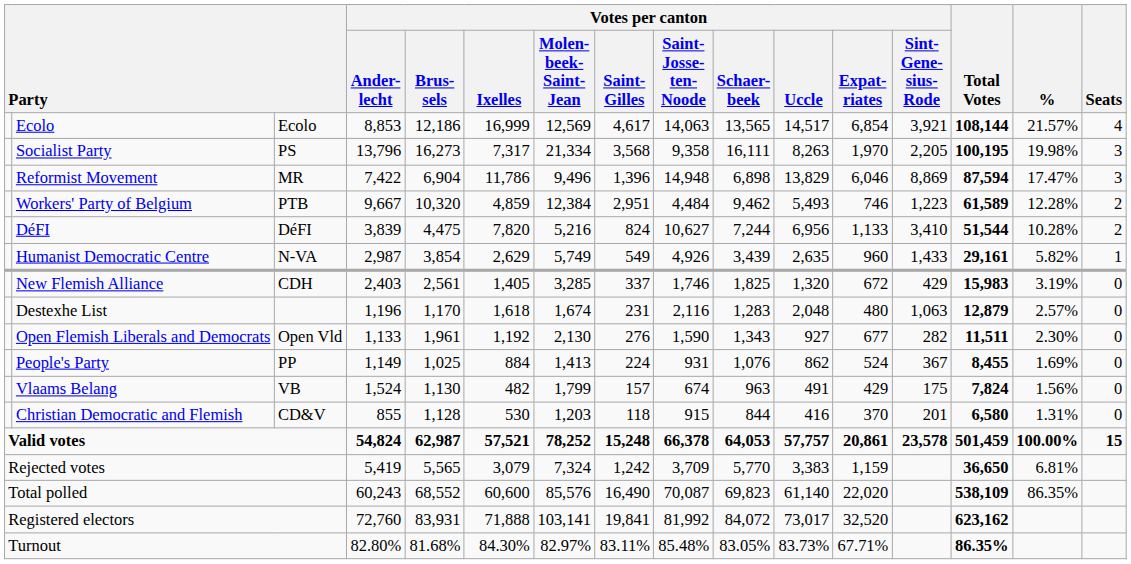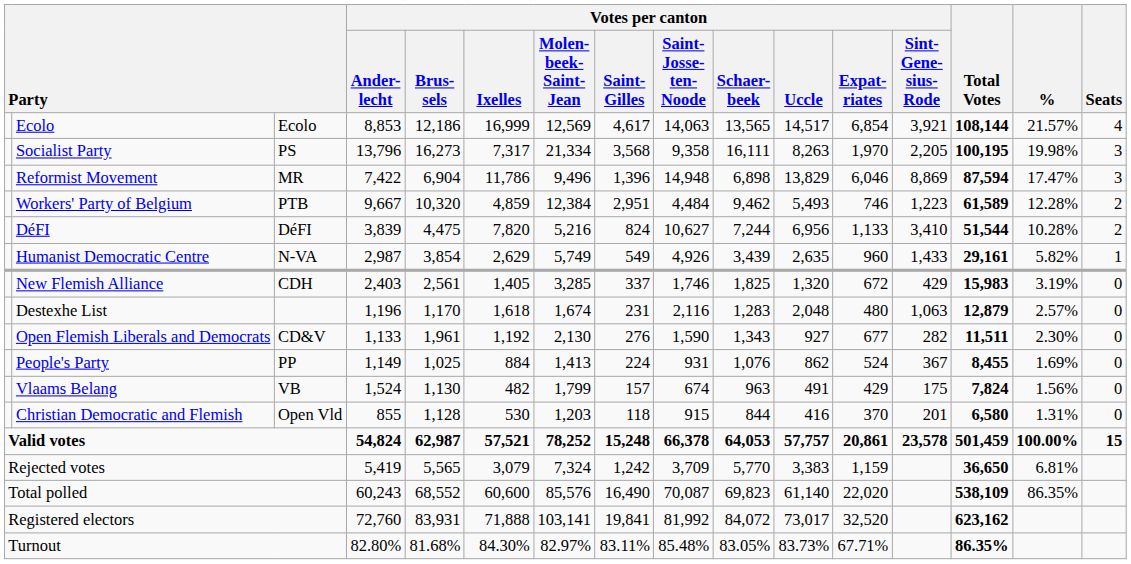(310, 336) Open Vld -> (302, 336) CD&V
(302, 415) CD&V -> (310, 415) Open Vld
